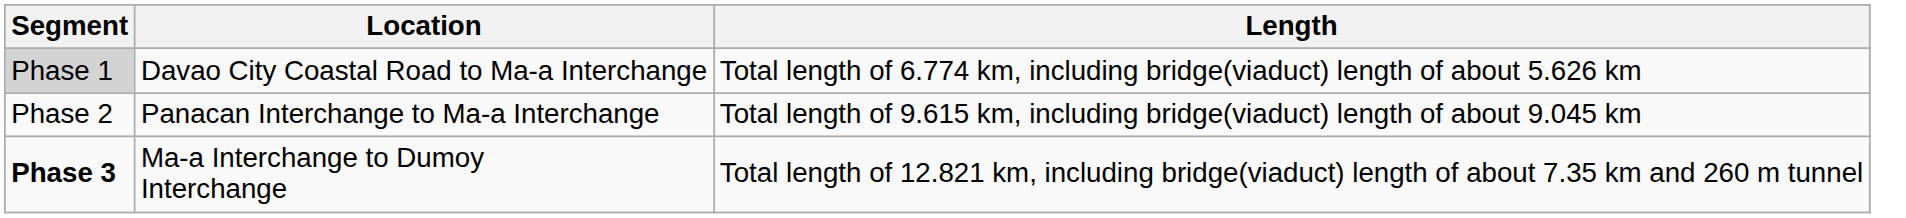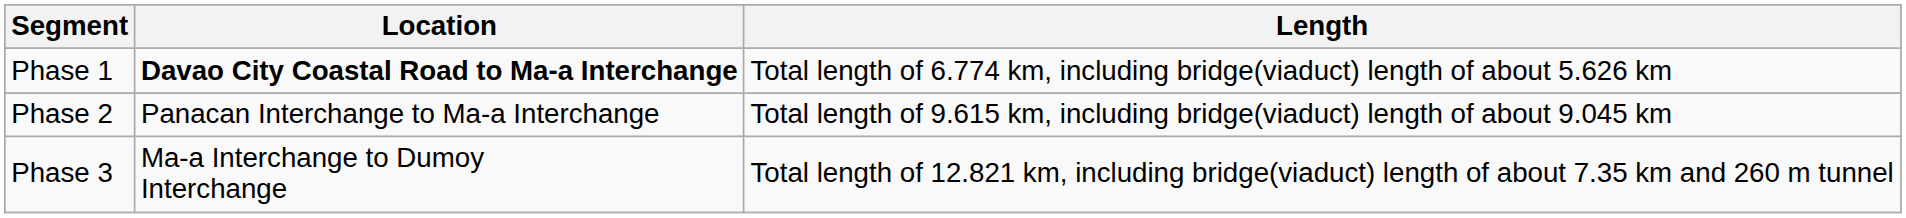(62, 70) lightgrey background -> (62, 70) no background
(424, 70) normal -> (439, 70) bold
(64, 173) bold -> (62, 173) normal
